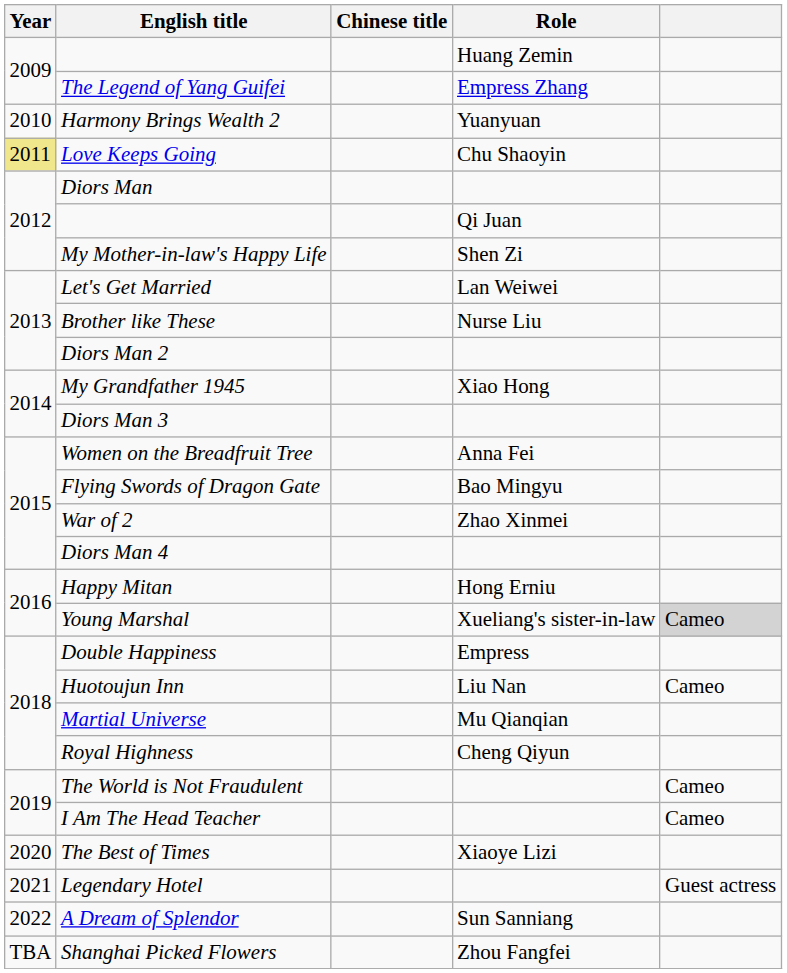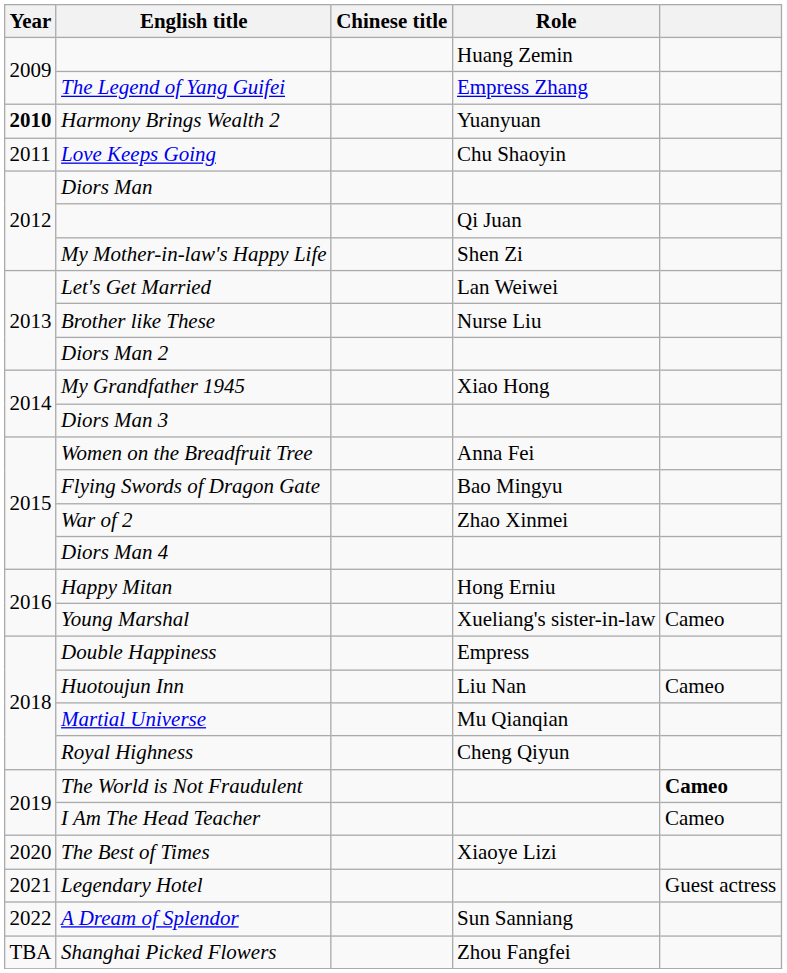(30, 120) normal -> (30, 120) bold
(30, 154) khaki background -> (30, 154) no background
(695, 619) lightgrey background -> (695, 619) no background
(695, 785) normal -> (696, 785) bold
